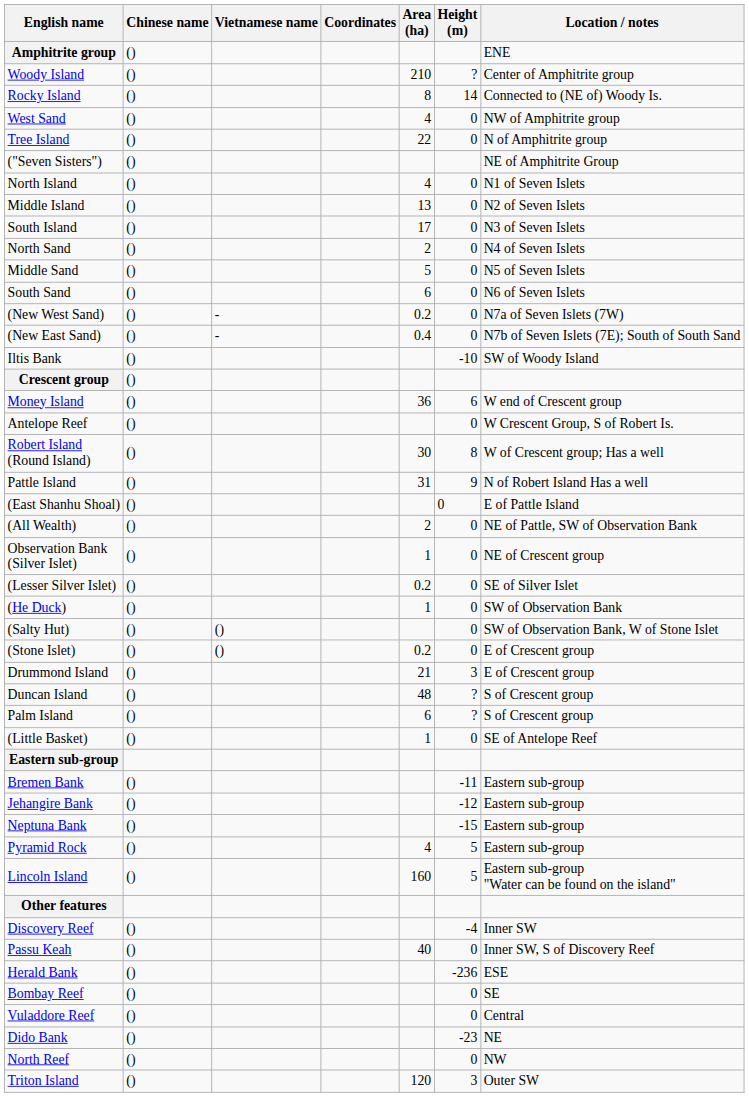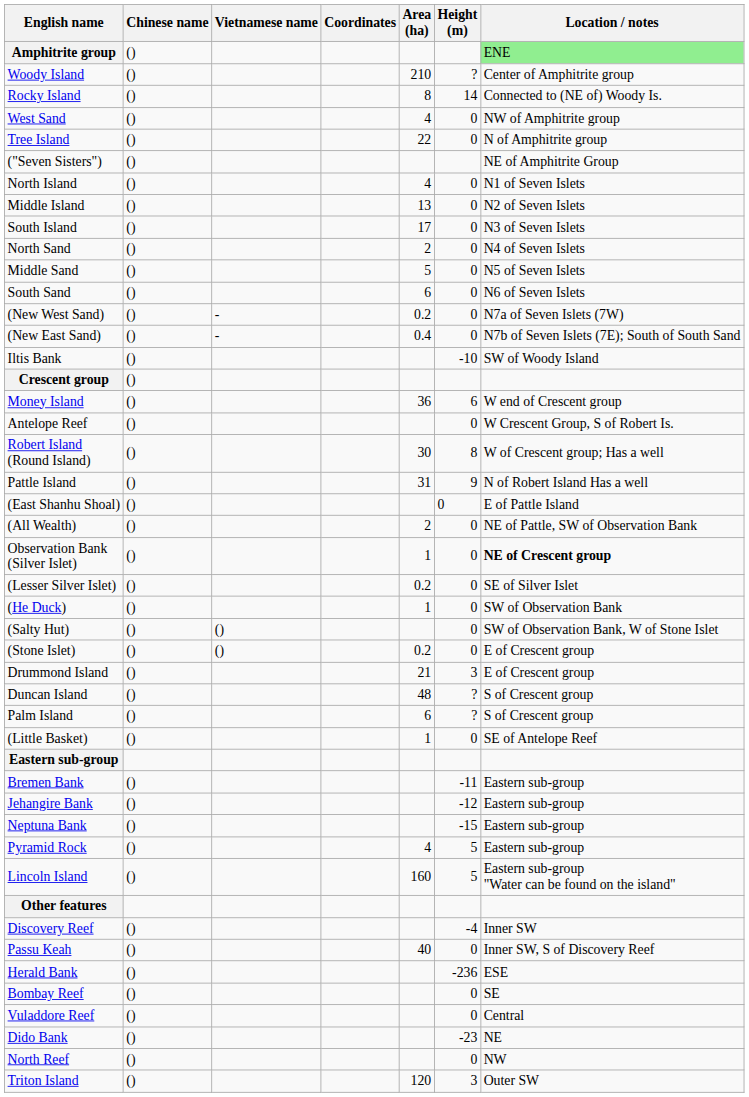(497, 52) no background -> (497, 52) lightgreen background
(544, 556) normal -> (547, 556) bold
